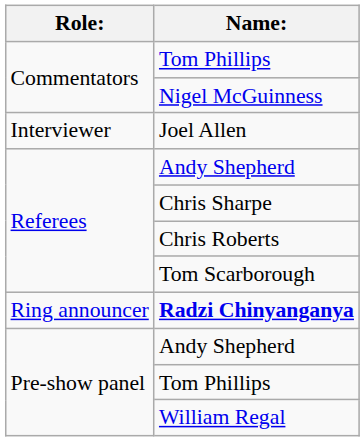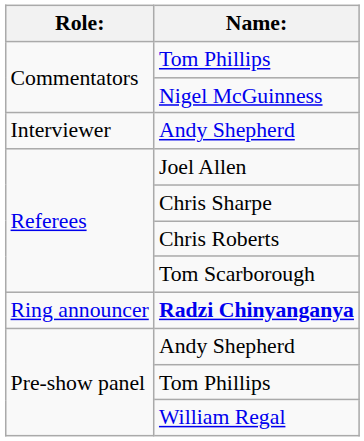(203, 130) Joel Allen -> (227, 130) Andy Shepherd
(227, 166) Andy Shepherd -> (203, 166) Joel Allen
